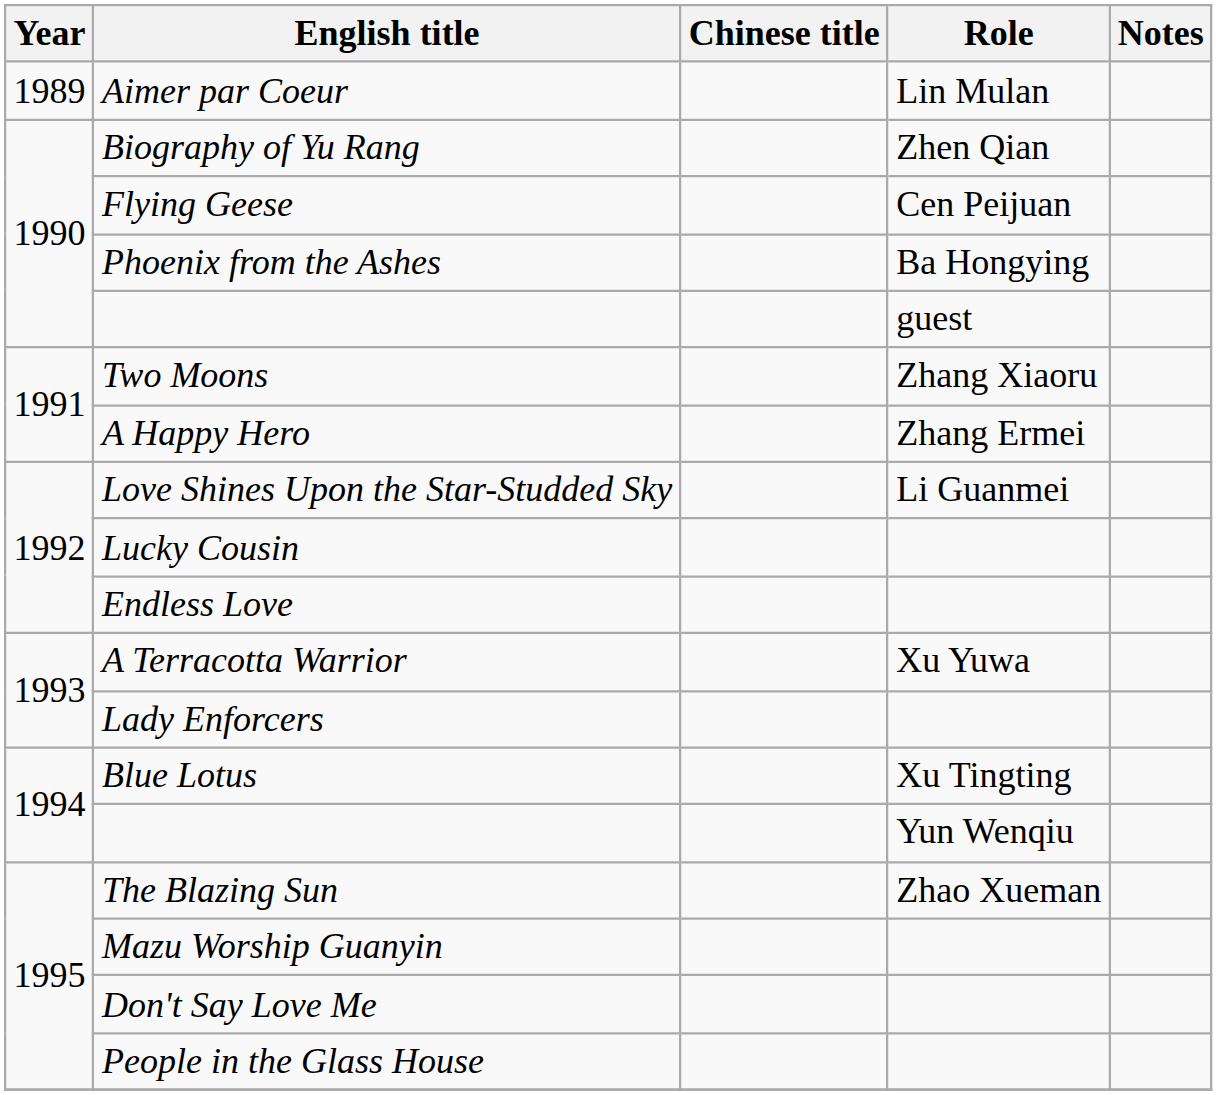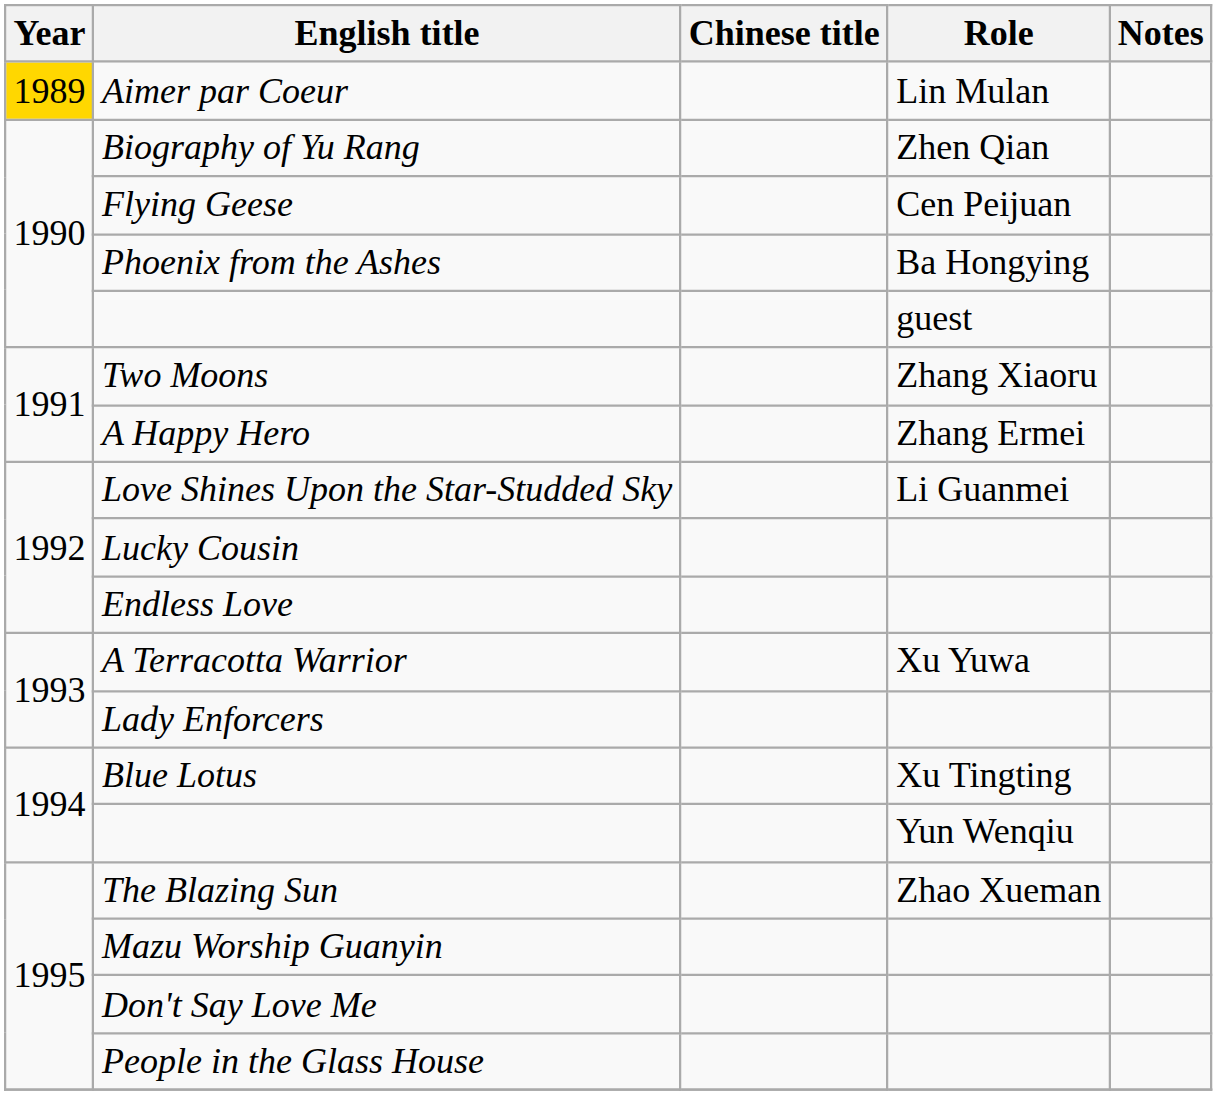(49, 90) no background -> (49, 90) gold background
